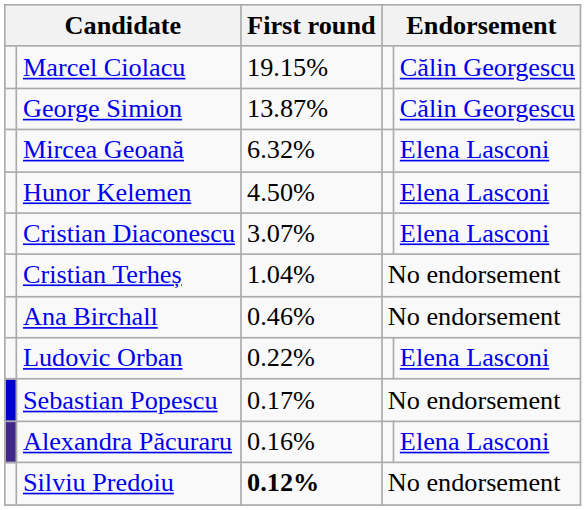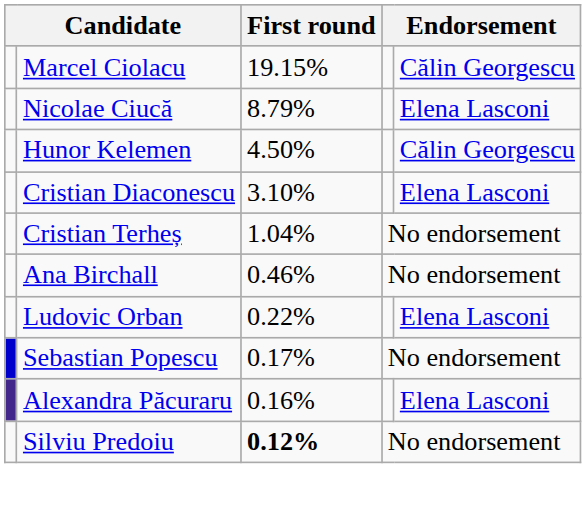- row: (103, 108)
+ row: (98, 108)
- row: (103, 150)
(475, 191) Elena Lasconi -> (487, 150) Călin Georgescu
(281, 233) 3.07% -> (281, 191) 3.10%
